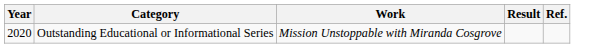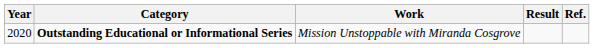(155, 33) normal -> (165, 33) bold
